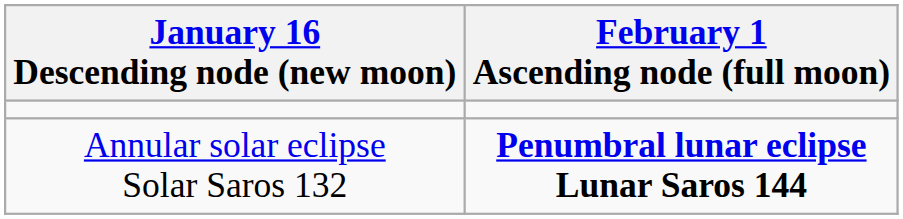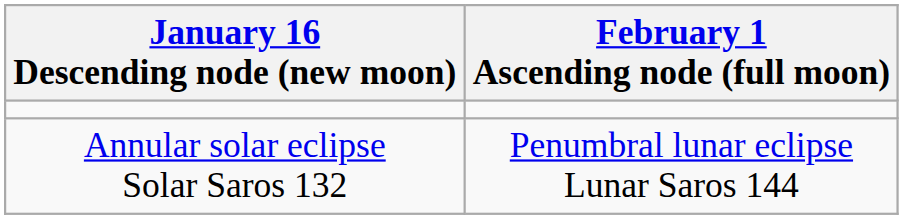(681, 165) bold -> (681, 165) normal
